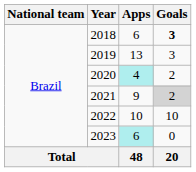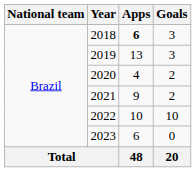(136, 34) normal -> (136, 34) bold
(172, 34) bold -> (172, 34) normal
(136, 75) paleturquoise background -> (136, 75) no background
(172, 95) lightgrey background -> (172, 95) no background
(136, 136) paleturquoise background -> (136, 136) no background
